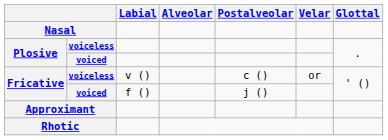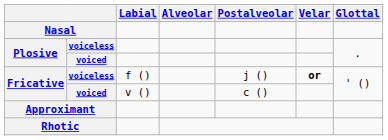(138, 75) v () -> (138, 75) f ()
(256, 75) c () -> (256, 75) j ()
(315, 75) normal -> (315, 75) bold
(138, 92) f () -> (138, 92) v ()
(256, 92) j () -> (256, 92) c ()
